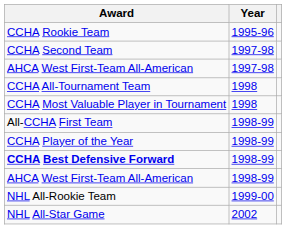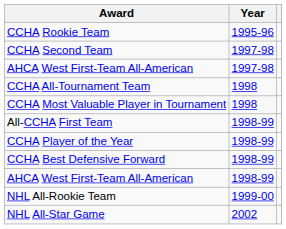(91, 159) bold -> (86, 159) normal
